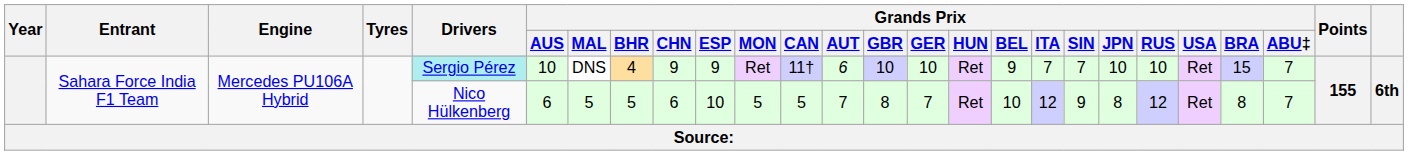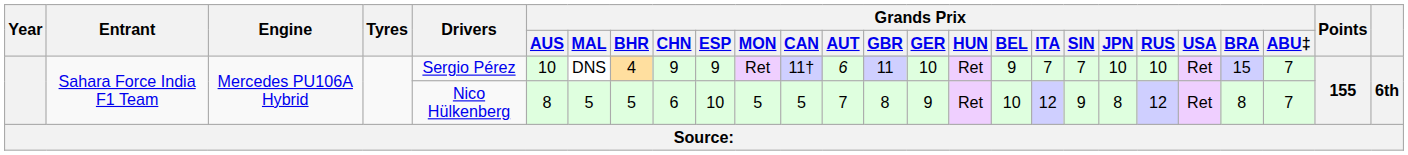(469, 69) paleturquoise background -> (469, 69) no background
(885, 69) 10 -> (885, 69) 11
(547, 103) 6 -> (547, 103) 8
(928, 103) 7 -> (928, 103) 9
